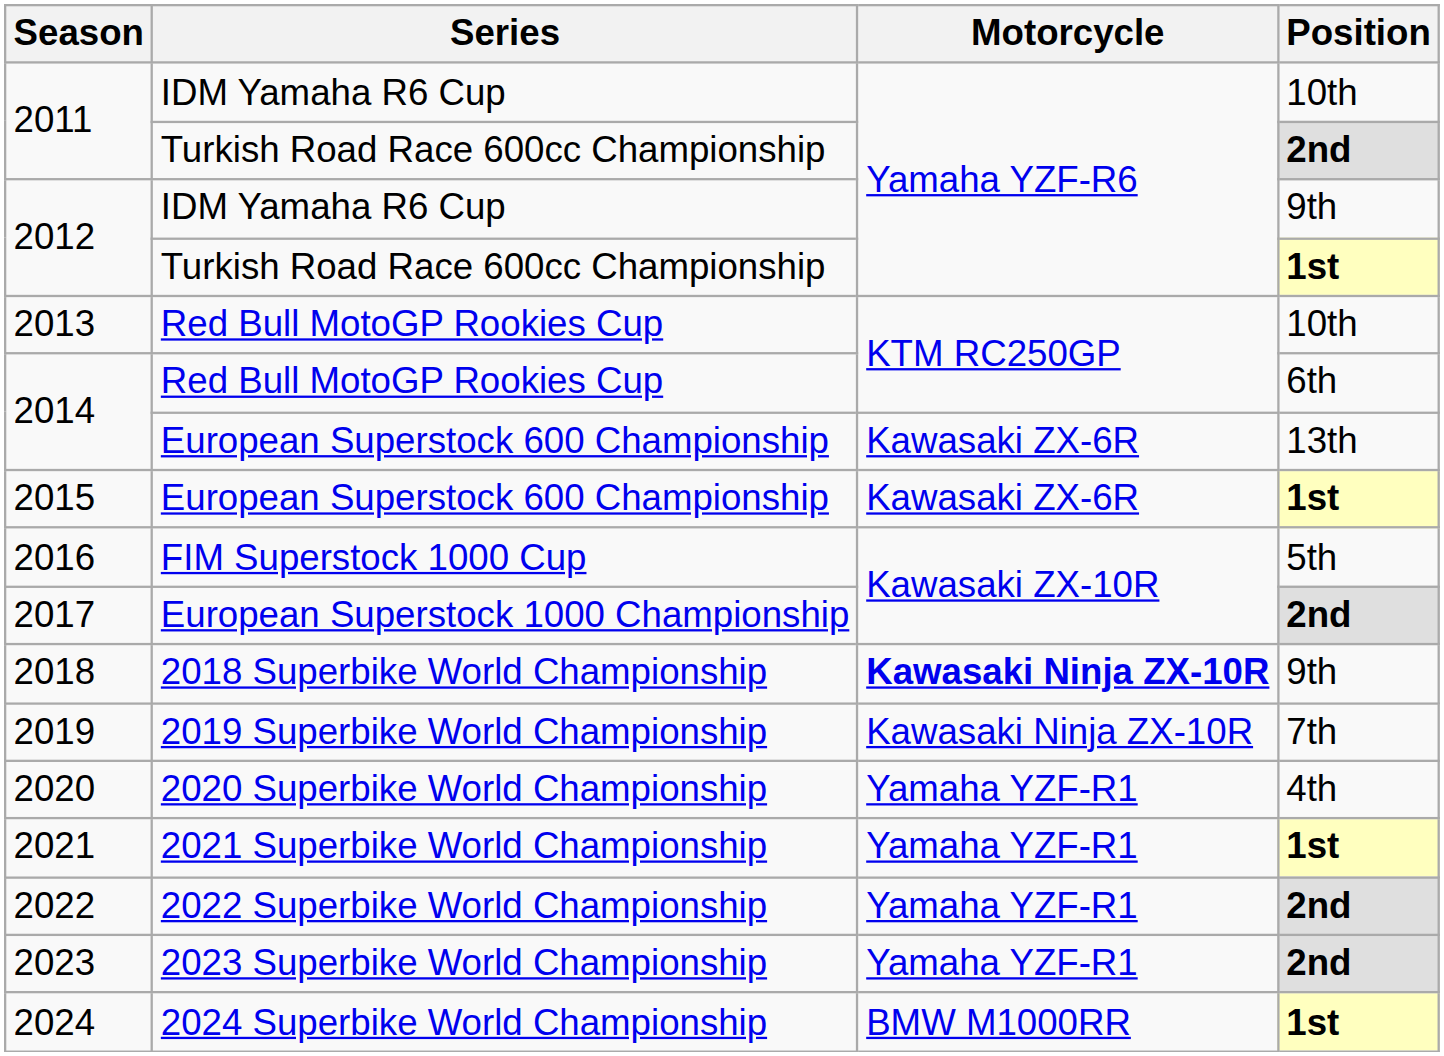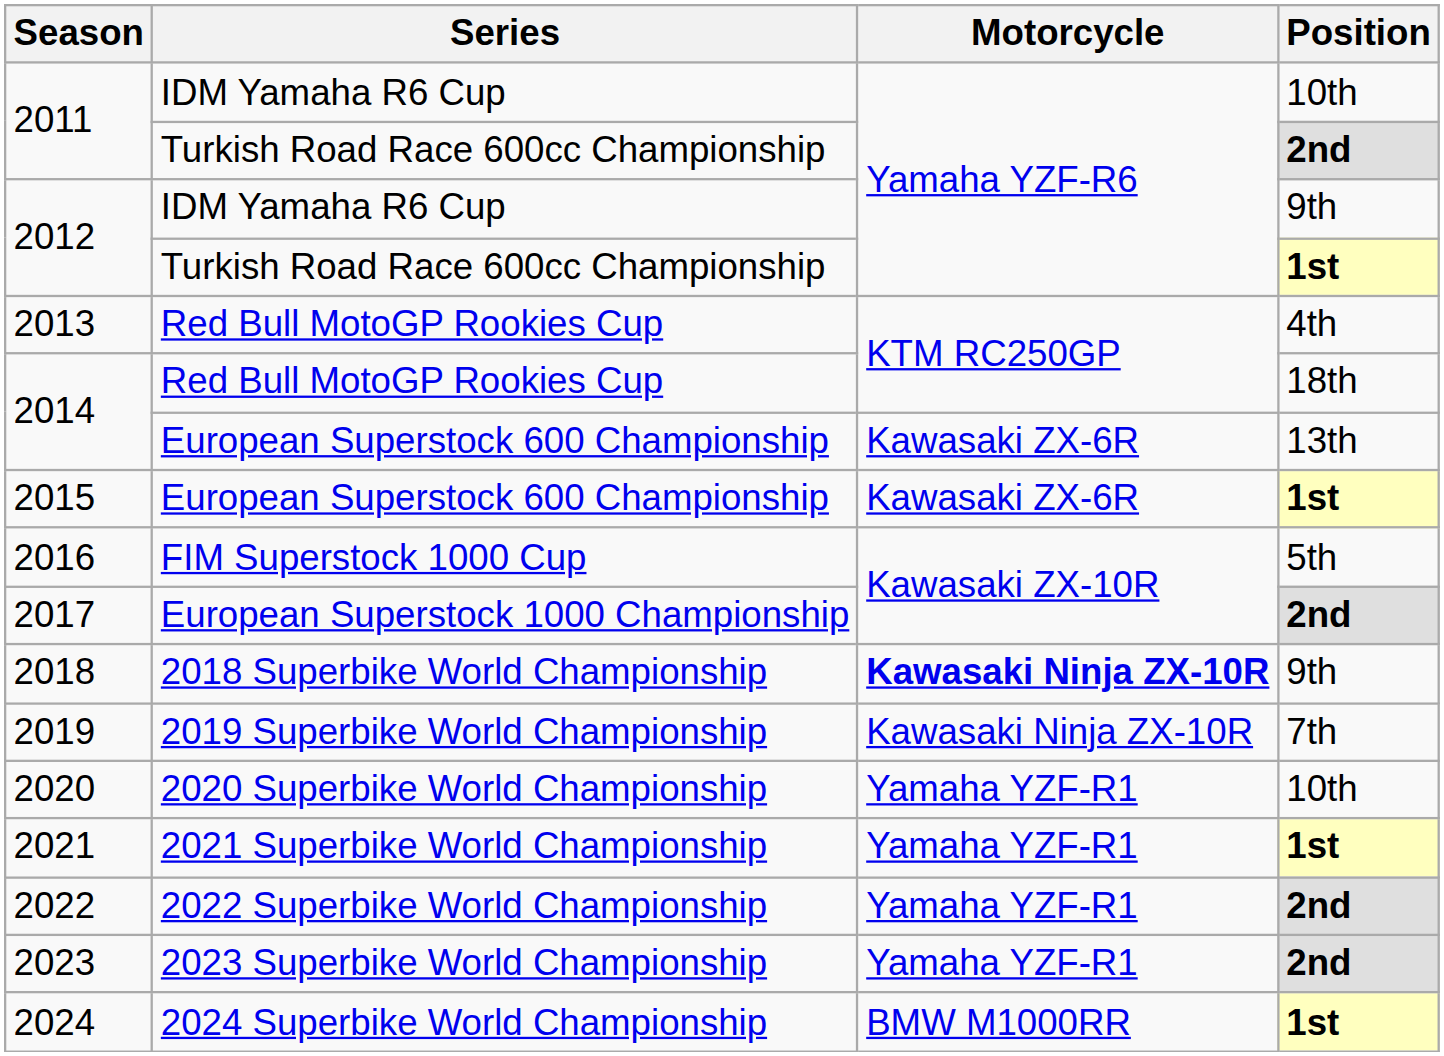(1322, 324) 10th -> (1312, 324) 4th
(1312, 382) 6th -> (1322, 382) 18th
(1312, 788) 4th -> (1322, 788) 10th
